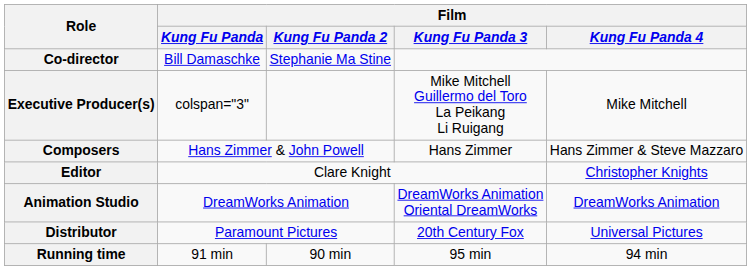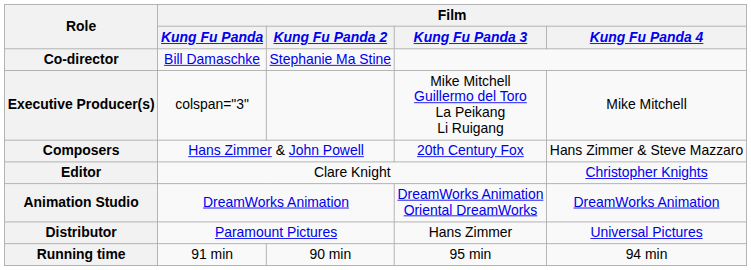(470, 150) Hans Zimmer -> (470, 150) 20th Century Fox
(470, 232) 20th Century Fox -> (470, 232) Hans Zimmer
